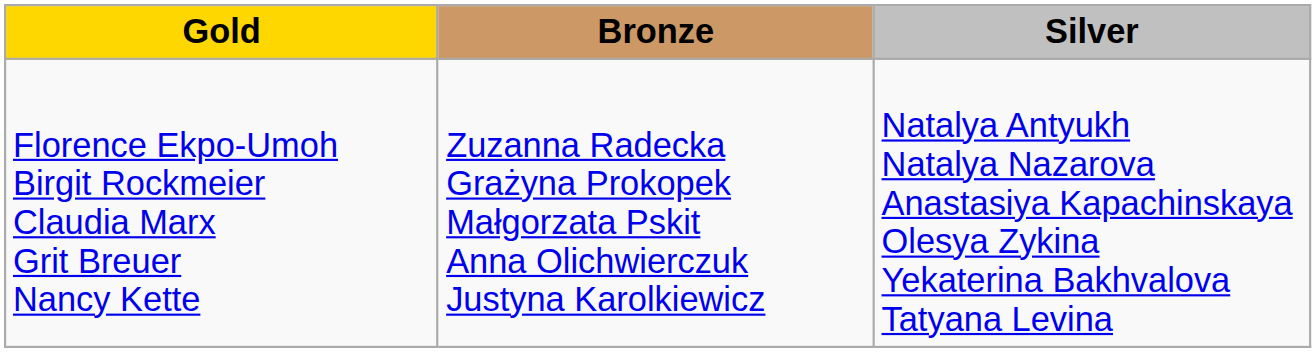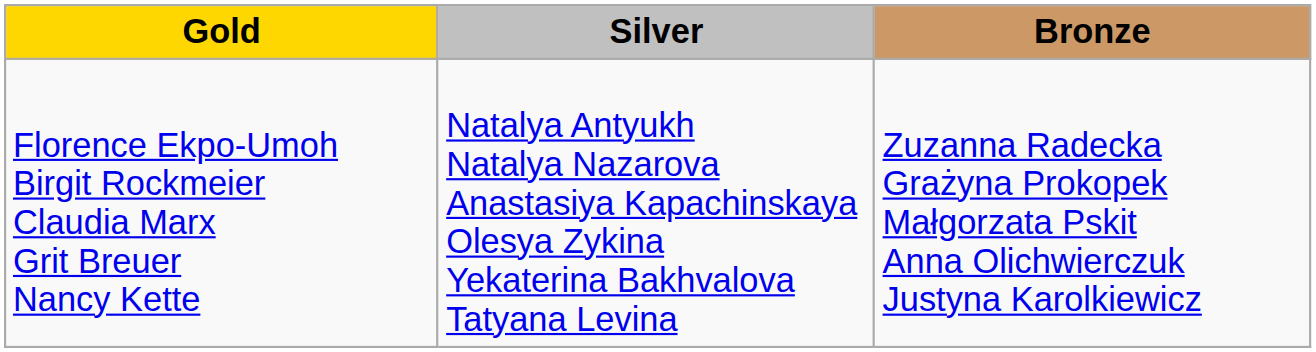columns swapped: (1092, 31) <-> (656, 31)
